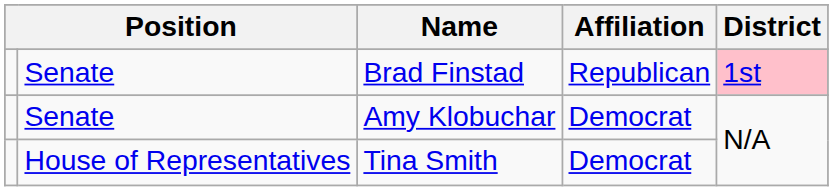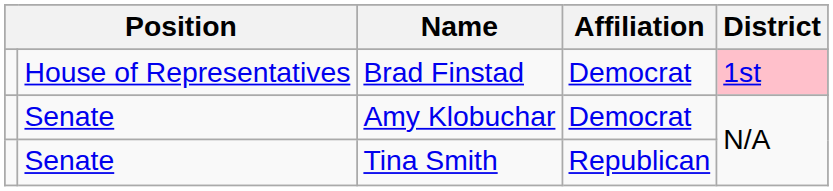(69, 71) Senate -> (187, 71) House of Representatives
(639, 71) Republican -> (630, 71) Democrat
(187, 161) House of Representatives -> (69, 161) Senate
(630, 161) Democrat -> (639, 161) Republican
